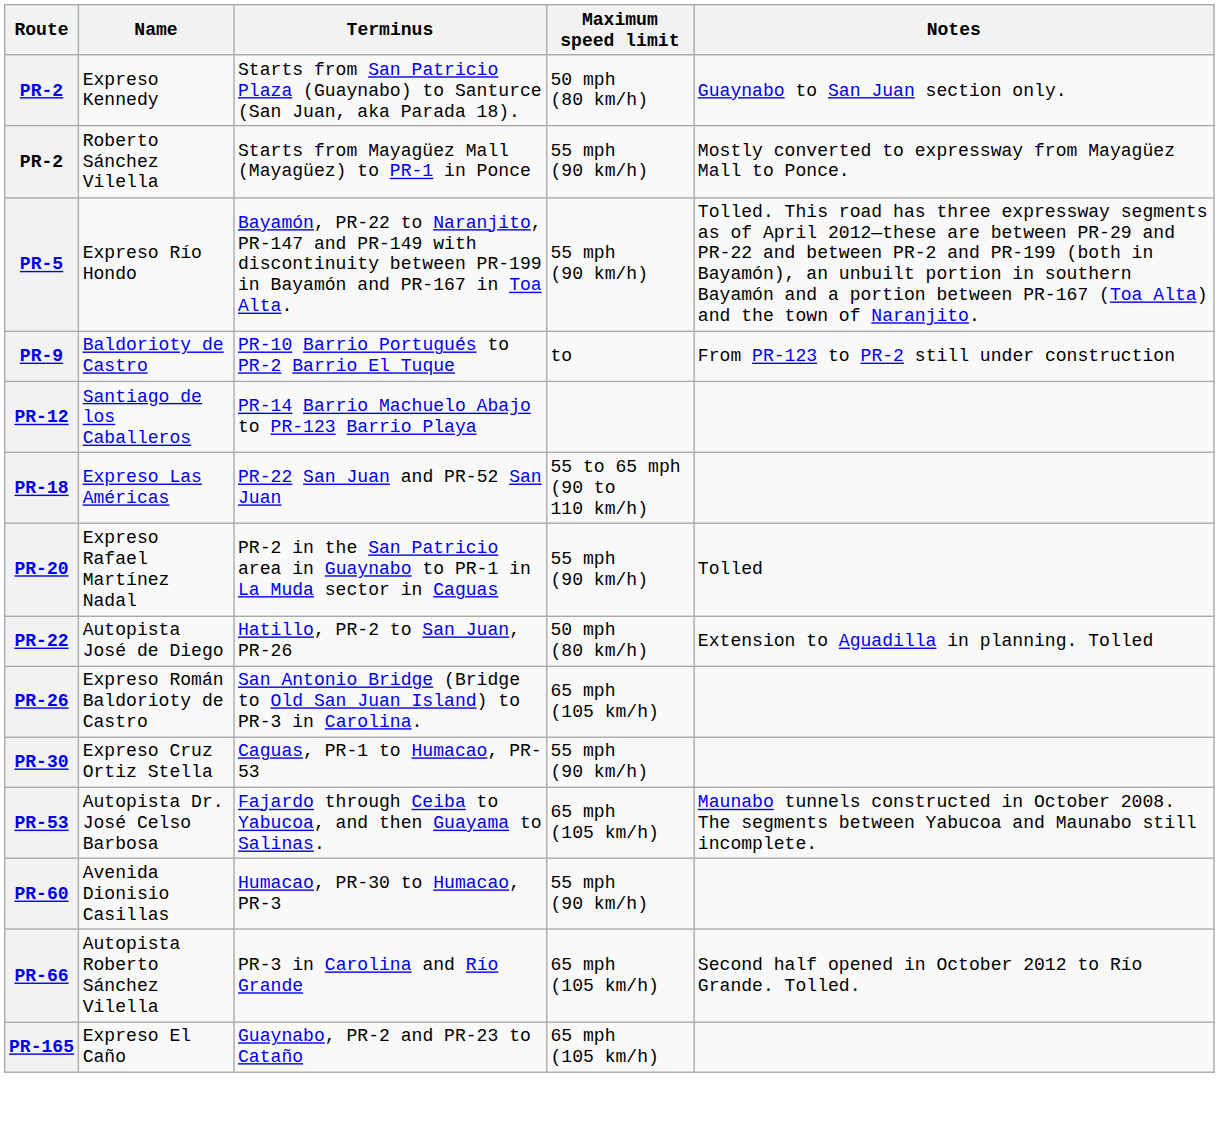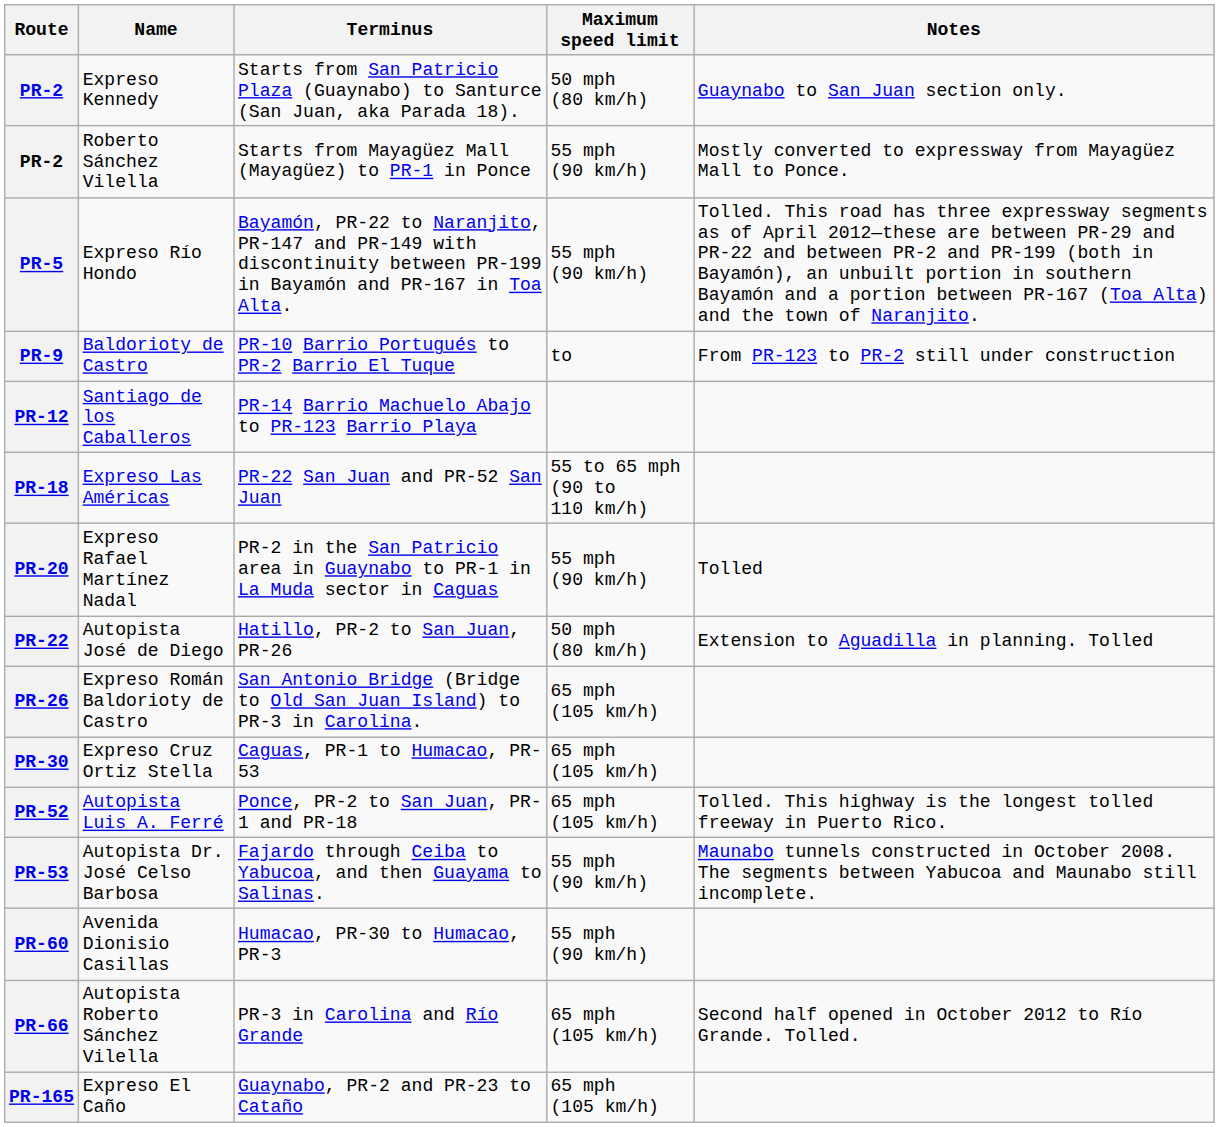(599, 762) 55 mph (90 km/h) -> (605, 762) 65 mph (105 km/h)
+ row: (42, 813)
(605, 823) 65 mph (105 km/h) -> (599, 873) 55 mph (90 km/h)
